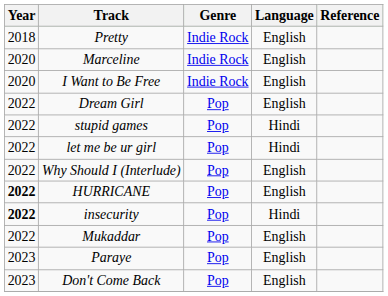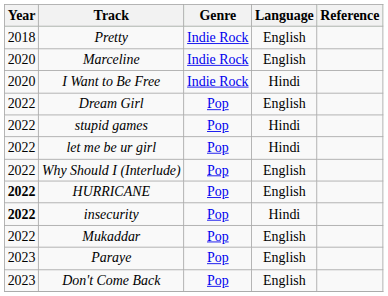(284, 81) English -> (284, 81) Hindi
